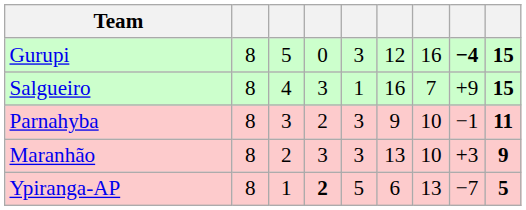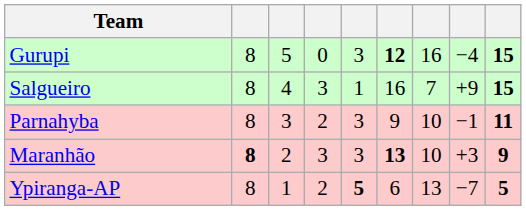(395, 54) normal -> (395, 54) bold
(467, 54) bold -> (467, 54) normal
(250, 155) normal -> (250, 155) bold
(395, 155) normal -> (395, 155) bold
(323, 188) bold -> (323, 188) normal
(359, 188) normal -> (359, 188) bold
